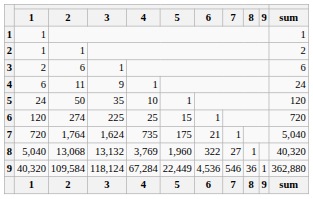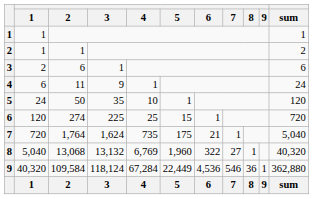(146, 151) 3,769 -> (146, 151) 6,769
